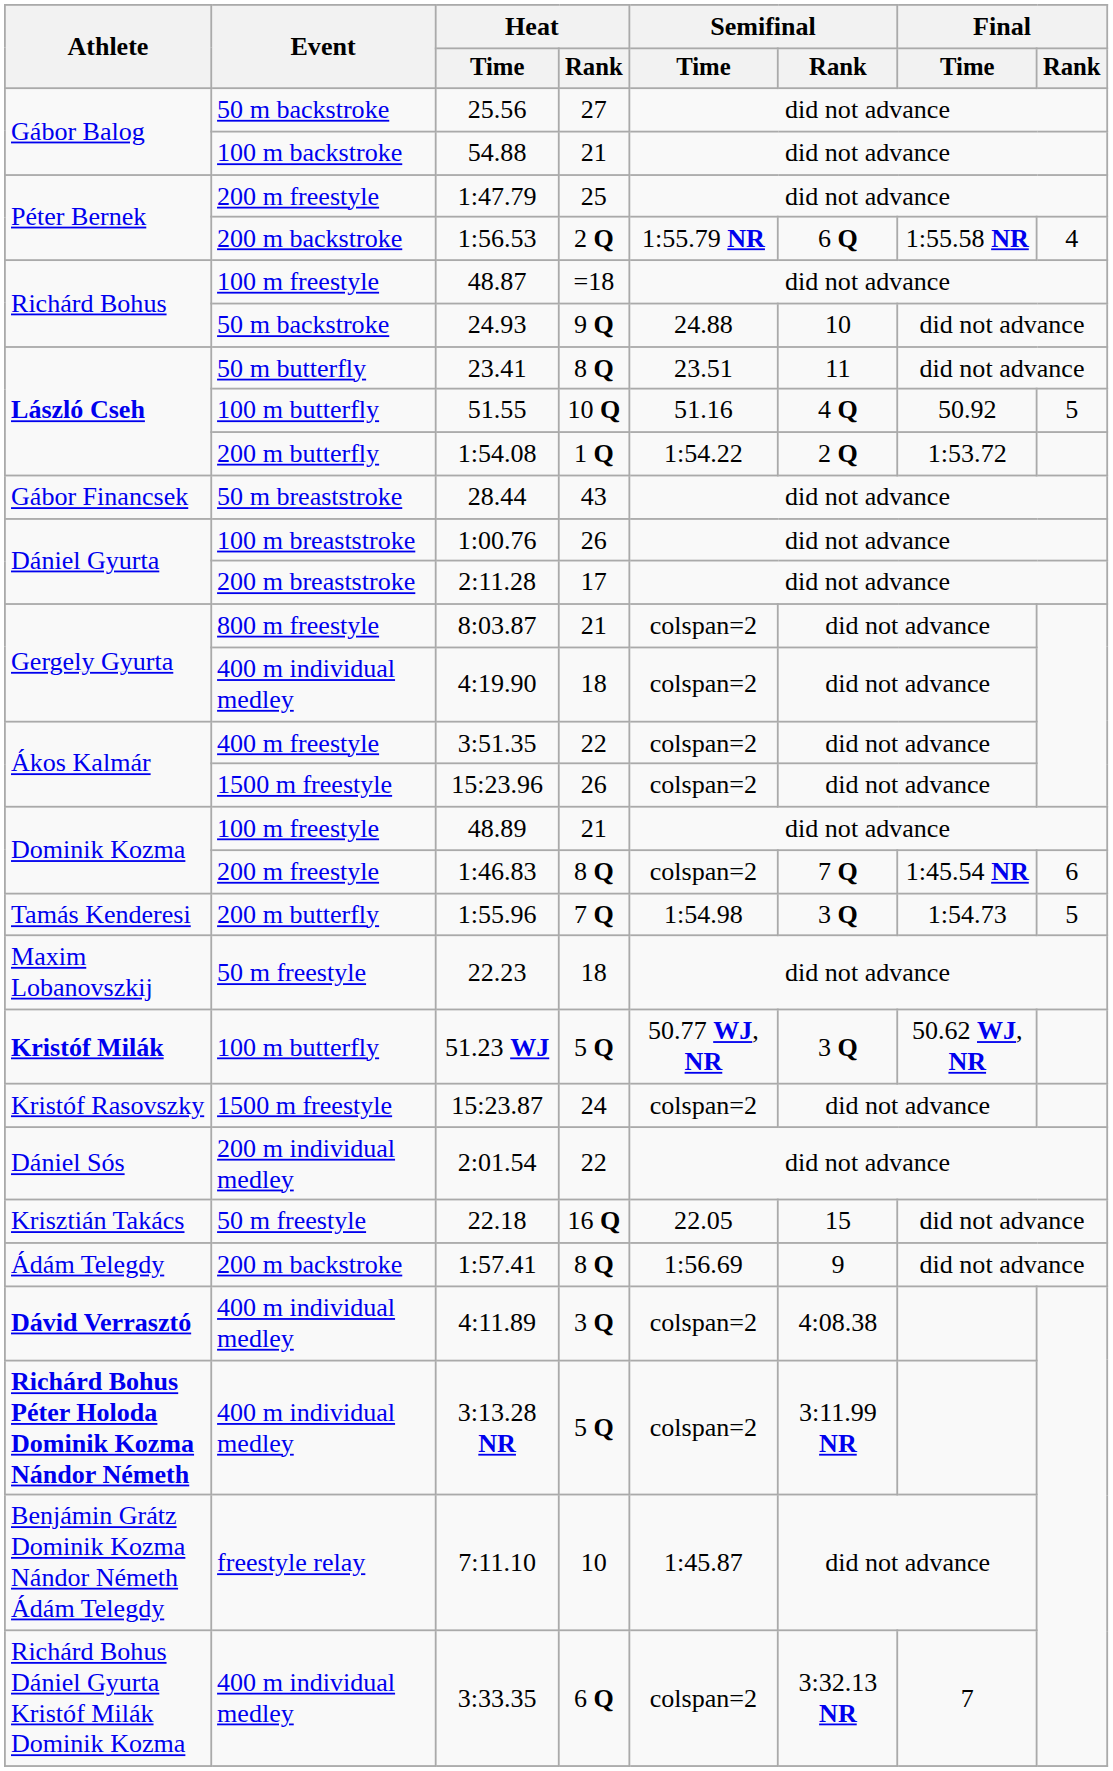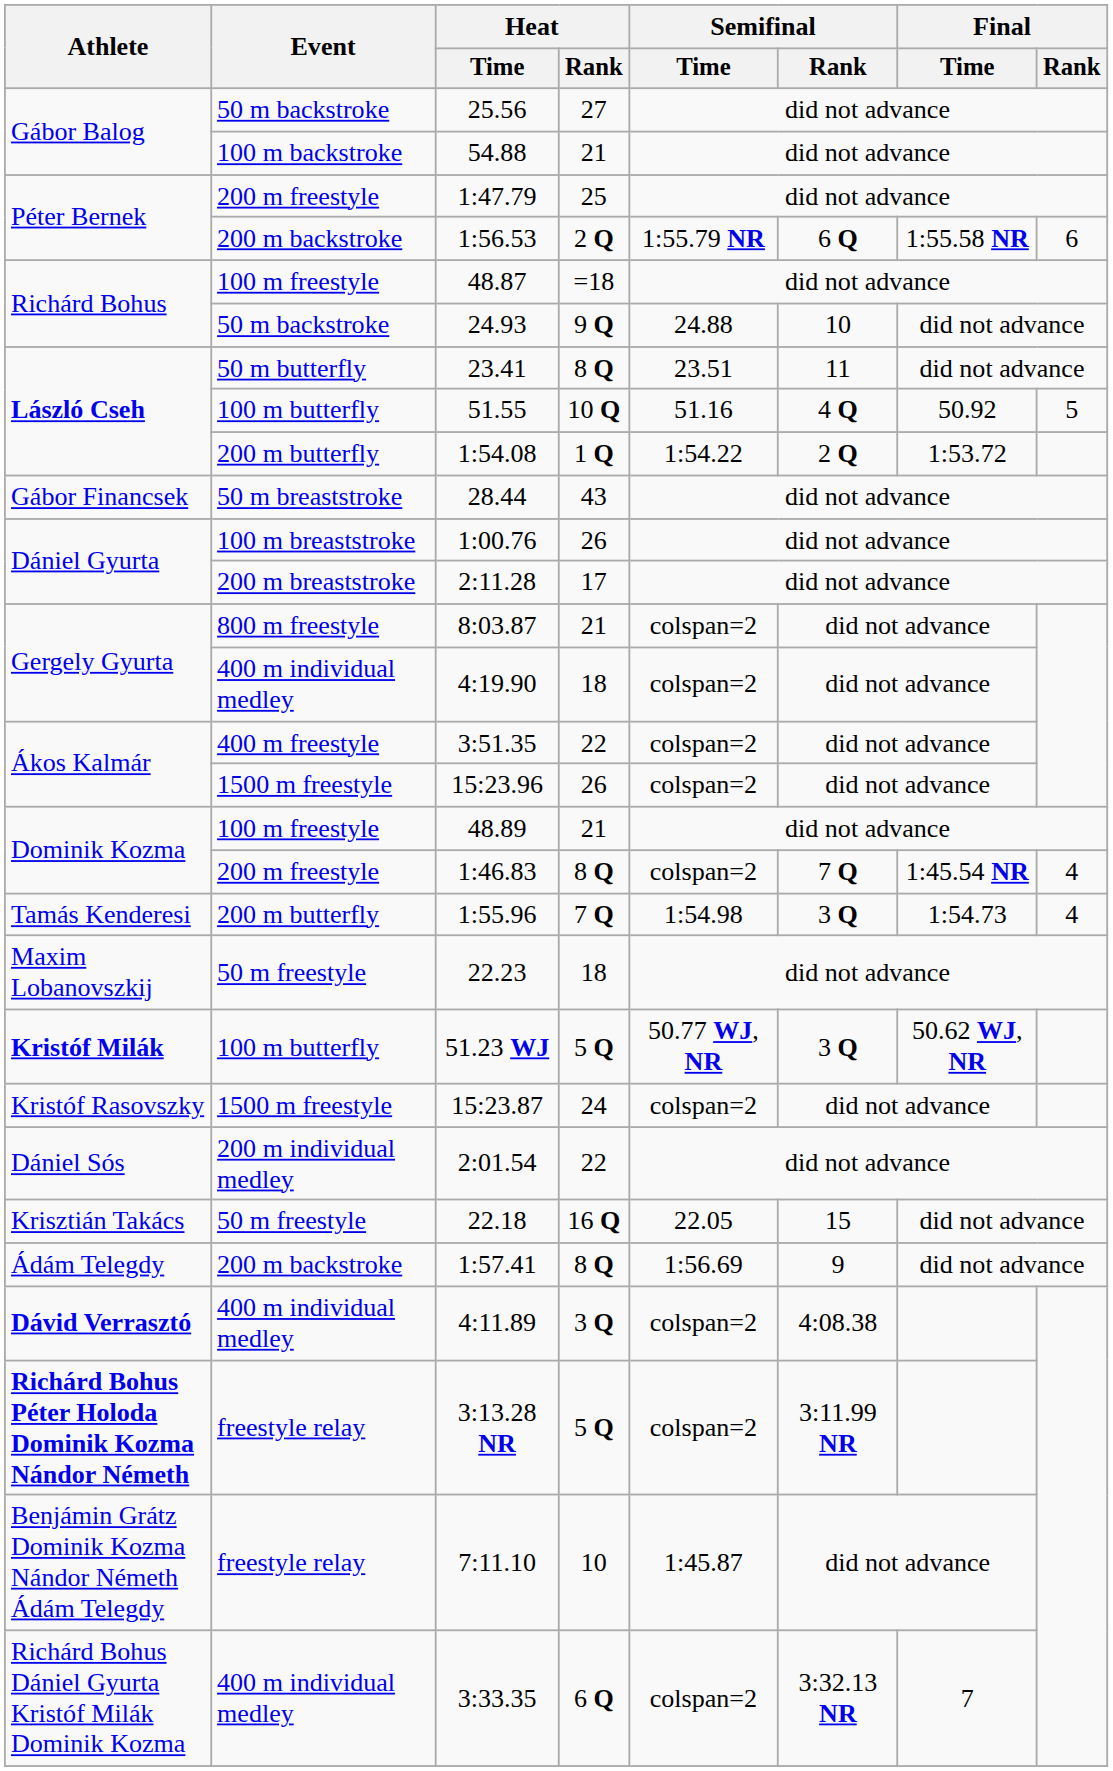(1072, 239) 4 -> (1072, 239) 6
(1072, 871) 6 -> (1072, 871) 4
(1072, 914) 5 -> (1072, 914) 4
(306, 1427) 400 m individual medley -> (291, 1427) freestyle relay
